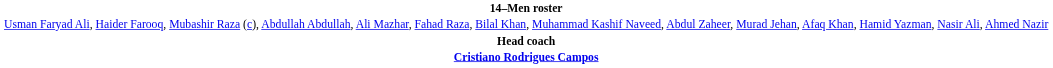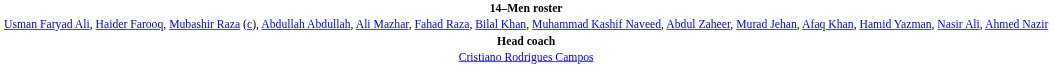(526, 57) bold -> (526, 57) normal
